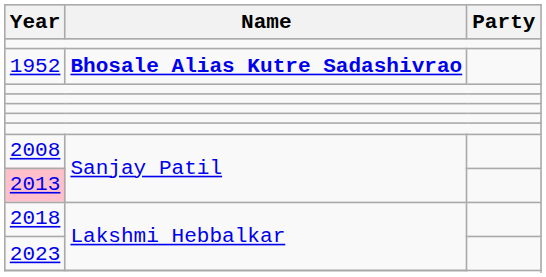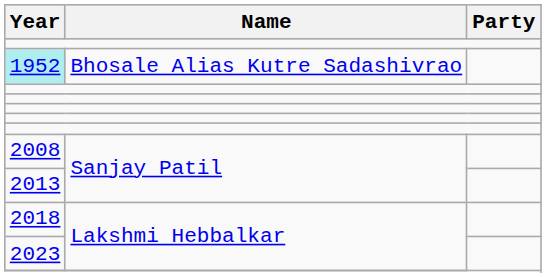(35, 66) no background -> (35, 66) paleturquoise background
(266, 66) bold -> (266, 66) normal
(35, 185) pink background -> (35, 185) no background
